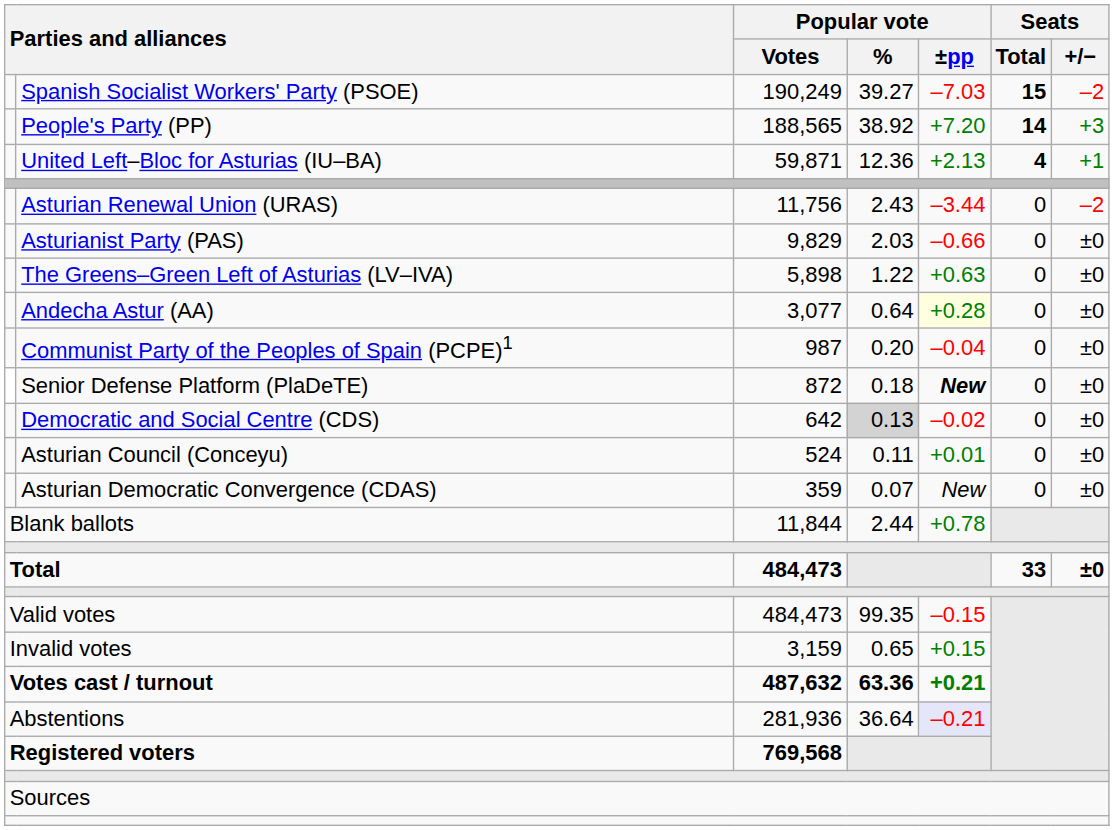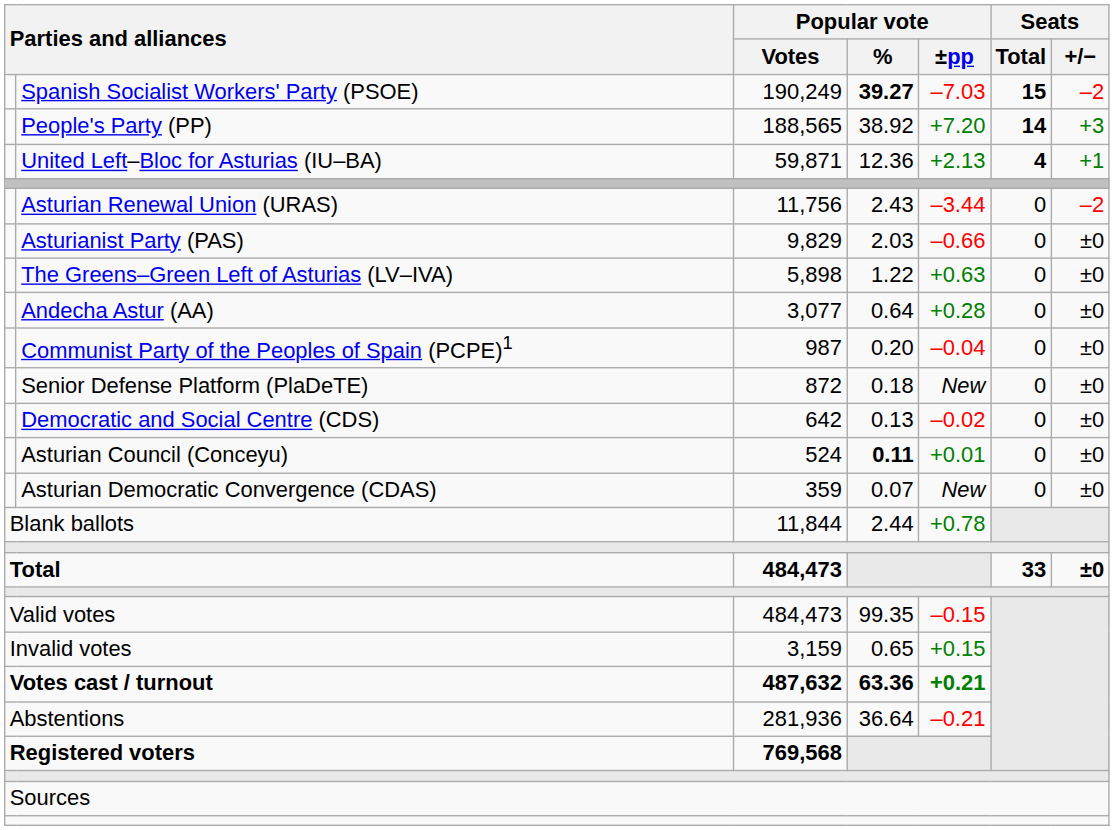(886, 91) normal -> (886, 91) bold
(958, 310) lightyellow background -> (958, 310) no background
(963, 385) bold -> (963, 385) normal
(892, 420) lightgrey background -> (892, 420) no background
(893, 455) normal -> (893, 455) bold
(958, 718) lavender background -> (958, 718) no background
